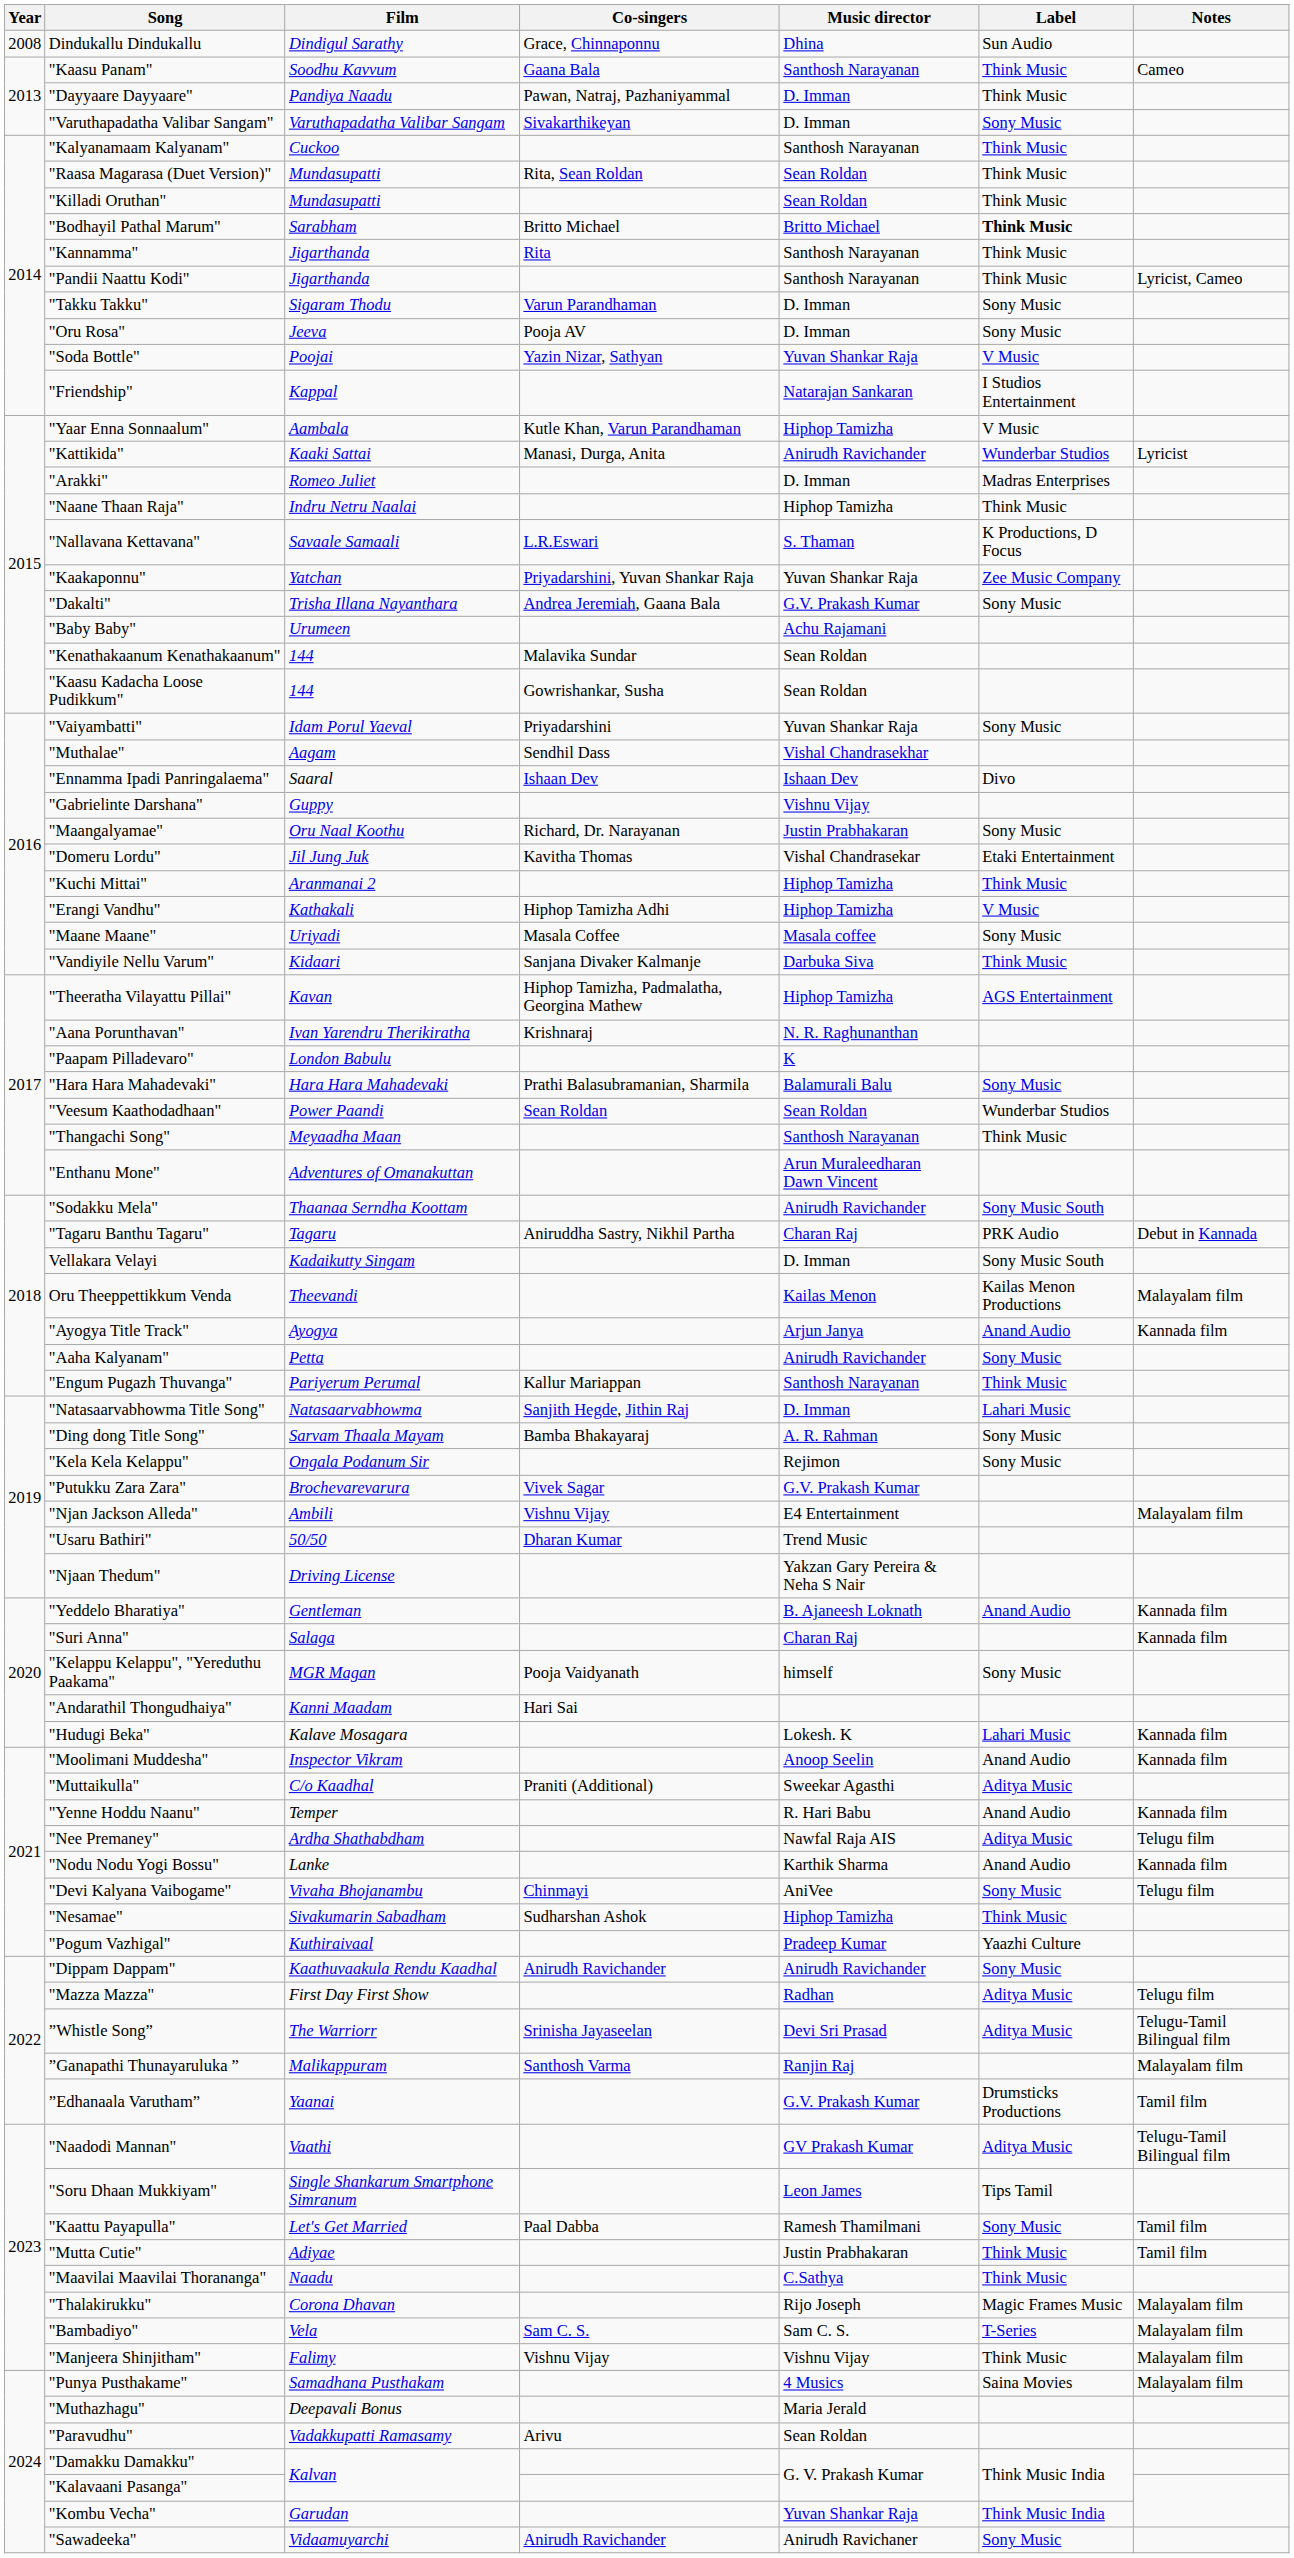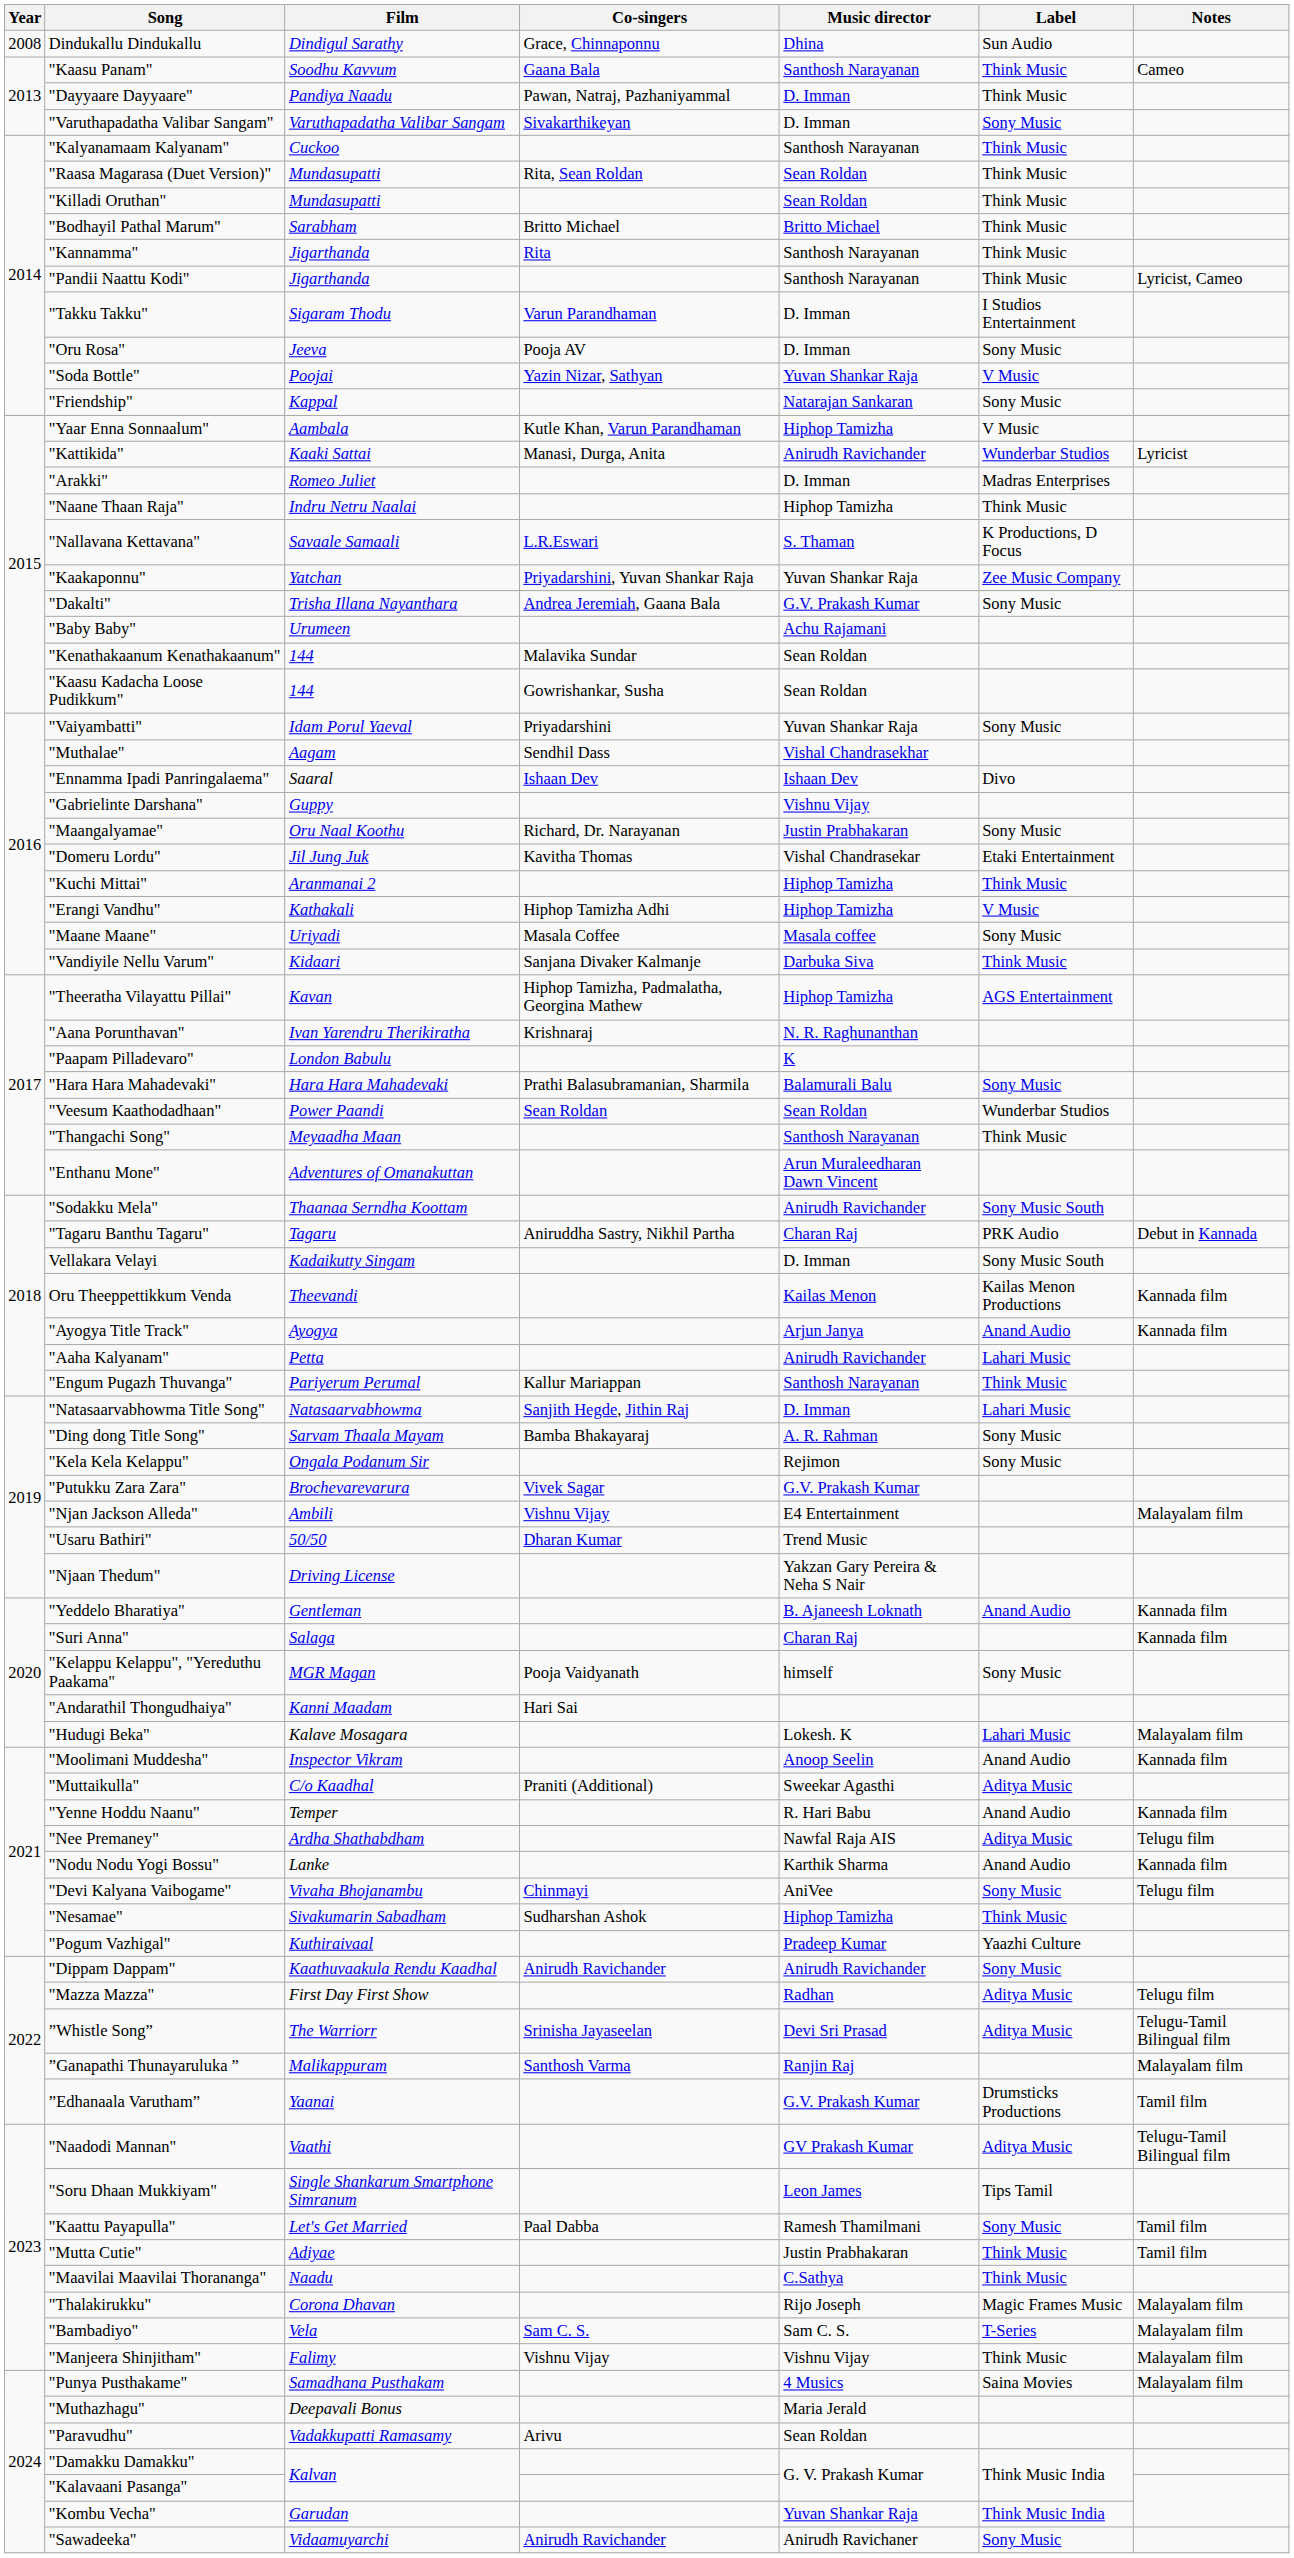(1027, 226) bold -> (1025, 226) normal
(1022, 305) Sony Music -> (1029, 314) I Studios Entertainment
(1029, 392) I Studios Entertainment -> (1022, 402) Sony Music
(1190, 1295) Malayalam film -> (1182, 1295) Kannada film
(1022, 1357) Sony Music -> (1026, 1357) Lahari Music
(1182, 1734) Kannada film -> (1190, 1734) Malayalam film
